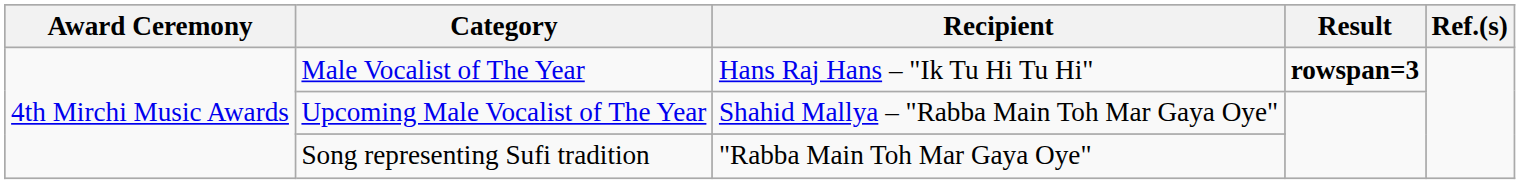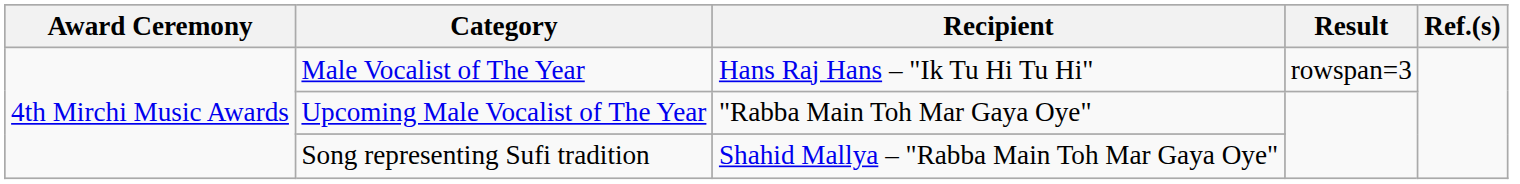(1355, 69) bold -> (1351, 69) normal
(999, 112) Shahid Mallya – "Rabba Main Toh Mar Gaya Oye" -> (905, 112) "Rabba Main Toh Mar Gaya Oye"
(905, 155) "Rabba Main Toh Mar Gaya Oye" -> (999, 155) Shahid Mallya – "Rabba Main Toh Mar Gaya Oye"
